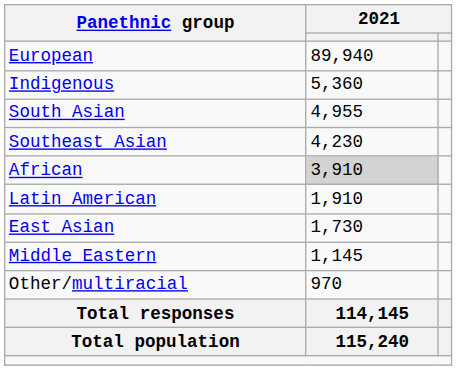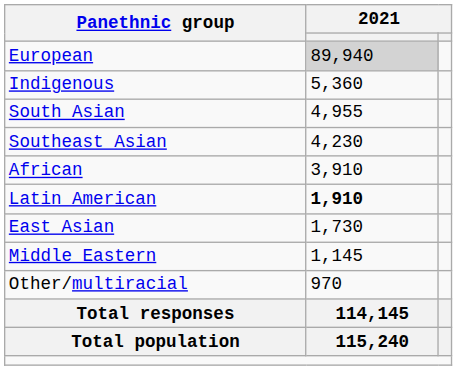(342, 56) no background -> (342, 56) lightgrey background
(337, 170) lightgrey background -> (337, 170) no background
(337, 199) normal -> (337, 199) bold
